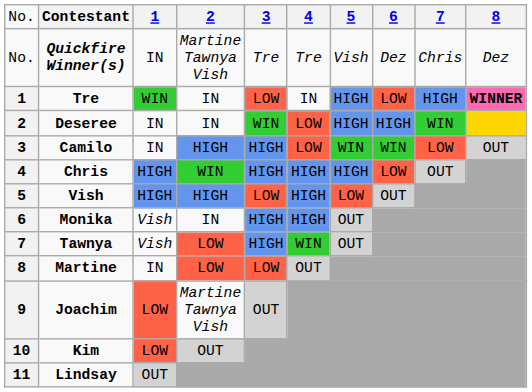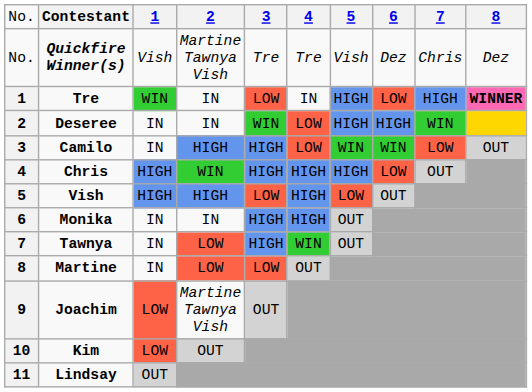(155, 58) IN -> (155, 58) Vish
(155, 220) Vish -> (155, 220) IN
(155, 245) Vish -> (155, 245) IN
